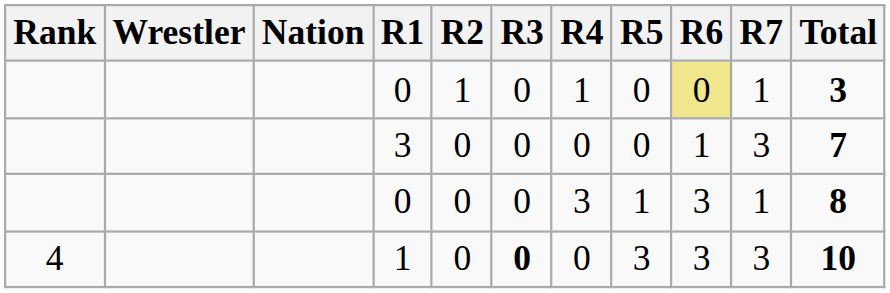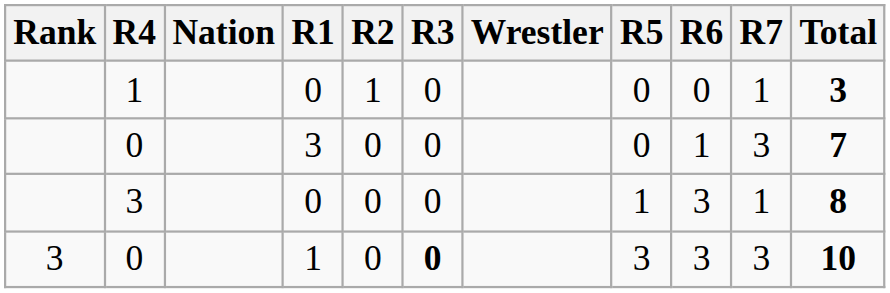columns swapped: (179, 32) <-> (582, 32)
(702, 88) khaki background -> (702, 88) no background
(55, 257) 4 -> (55, 257) 3
